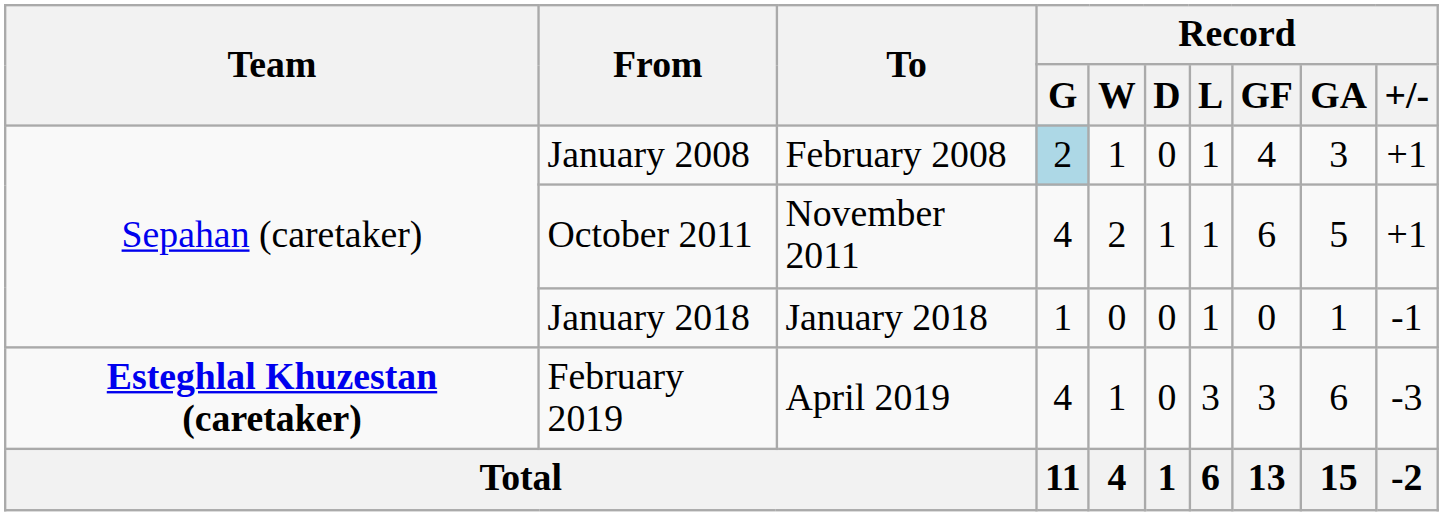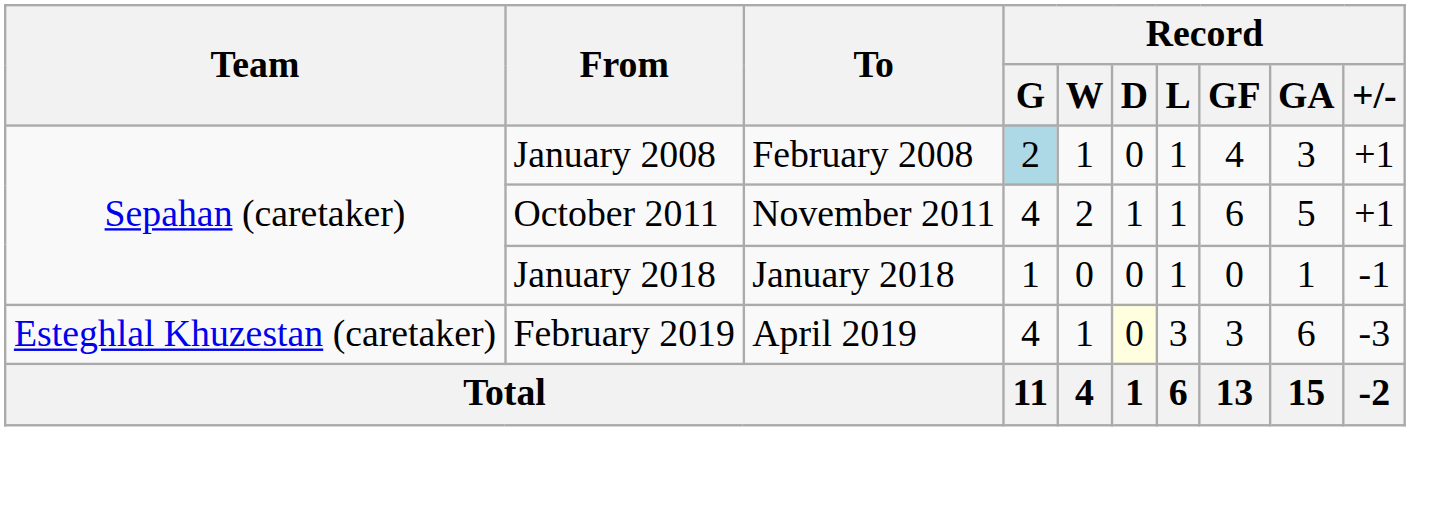(272, 397) bold -> (255, 333) normal
(1167, 397) no background -> (1134, 333) lightyellow background
